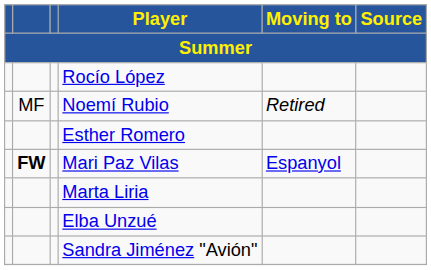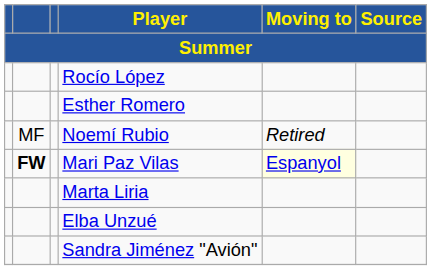rows swapped: (124, 134) <-> (116, 105)
(303, 163) no background -> (303, 163) lightyellow background
